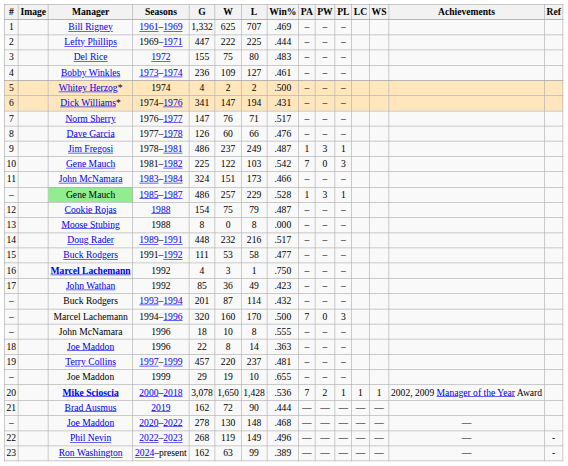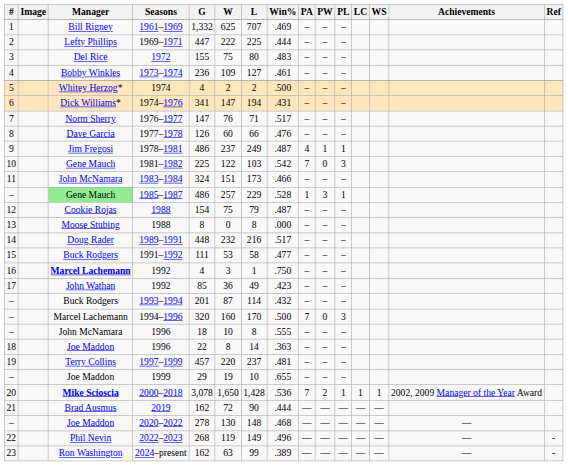(307, 149) 1 -> (307, 149) 4
(325, 149) 3 -> (325, 149) 1
